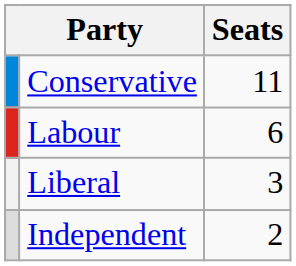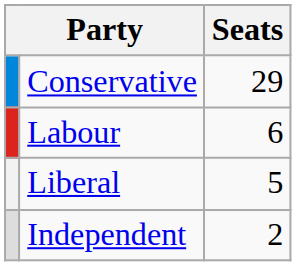(268, 81) 11 -> (267, 81) 29
(275, 183) 3 -> (275, 183) 5
